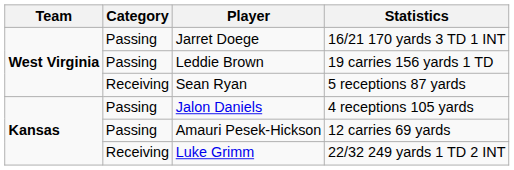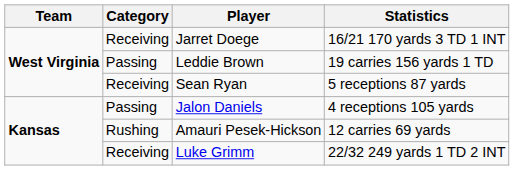(131, 39) Passing -> (137, 39) Receiving
(131, 130) Passing -> (132, 130) Rushing
